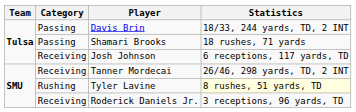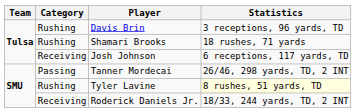(57, 27) Passing -> (57, 27) Rushing
(276, 27) 18/33, 244 yards, TD, 2 INT -> (273, 27) 3 receptions, 96 yards, TD
(57, 42) Passing -> (57, 42) Rushing
(62, 71) Receiving -> (57, 71) Passing
(273, 100) 3 receptions, 96 yards, TD -> (276, 100) 18/33, 244 yards, TD, 2 INT
